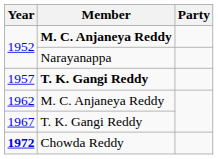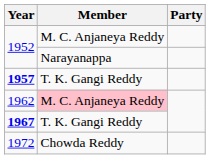(106, 36) bold -> (102, 36) normal
(21, 79) normal -> (21, 79) bold
(94, 79) bold -> (91, 79) normal
(102, 100) no background -> (102, 100) pink background
(21, 121) normal -> (21, 121) bold
(21, 143) bold -> (21, 143) normal
